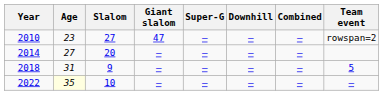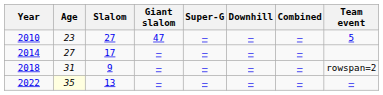(351, 38) rowspan=2 -> (351, 38) 5
(110, 53) 20 -> (110, 53) 17
(351, 68) 5 -> (351, 68) rowspan=2
(110, 83) 10 -> (110, 83) 13
